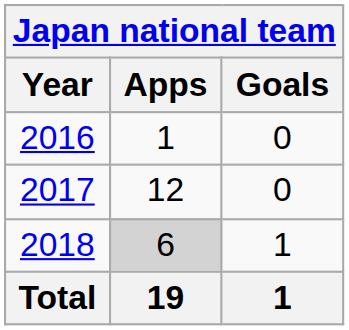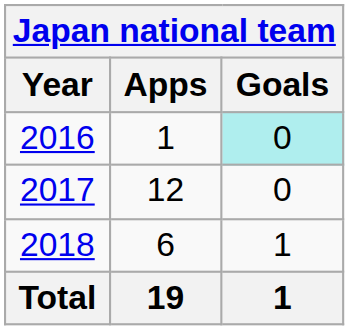(282, 137) no background -> (282, 137) paleturquoise background
(166, 244) lightgrey background -> (166, 244) no background
